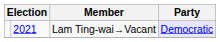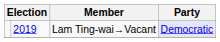(25, 29) 2021 -> (25, 29) 2019
